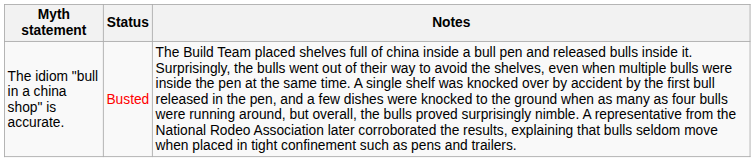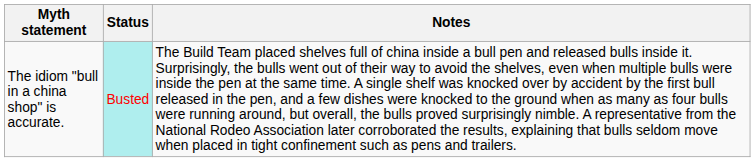(128, 99) no background -> (128, 99) paleturquoise background
